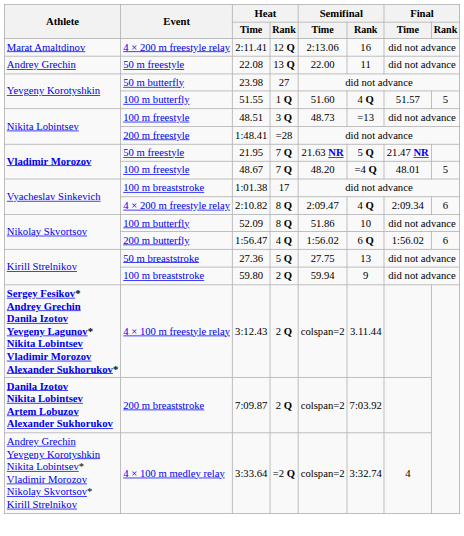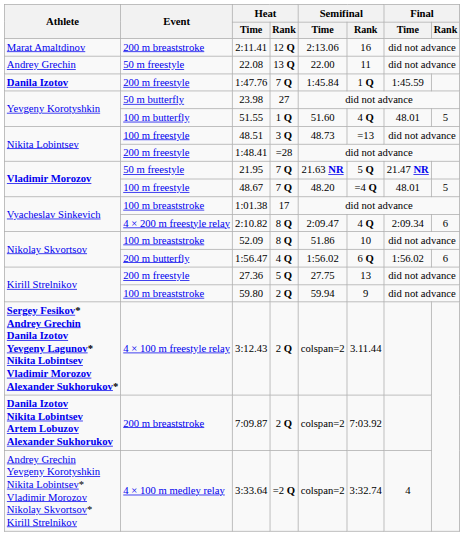(177, 47) 4 × 200 m freestyle relay -> (164, 47) 200 m breaststroke
+ row: (251, 83)
(408, 100) 51.57 -> (408, 118) 48.01
(156, 223) 100 m butterfly -> (164, 241) 100 m breaststroke
(161, 258) 50 m breaststroke -> (156, 276) 200 m freestyle
